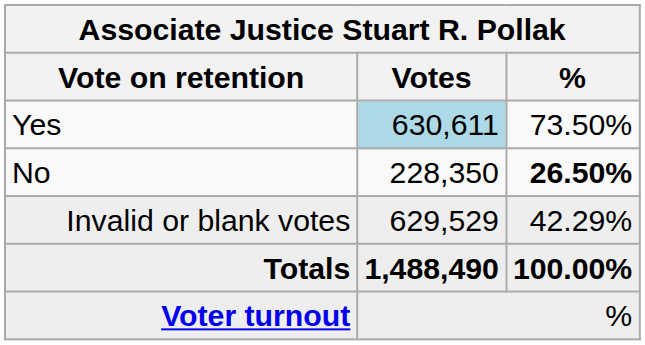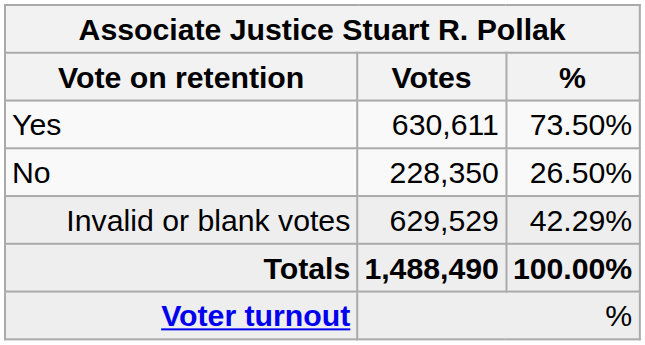(445, 125) lightblue background -> (445, 125) no background
(581, 173) bold -> (581, 173) normal
